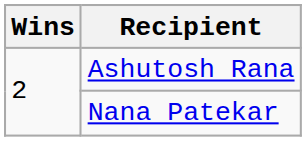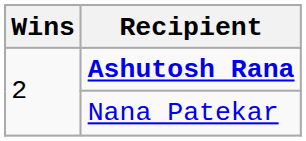(191, 70) normal -> (191, 70) bold
